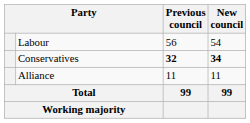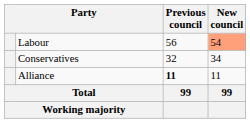(216, 42) no background -> (216, 42) lightsalmon background
(171, 59) bold -> (171, 59) normal
(216, 59) bold -> (216, 59) normal
(171, 76) normal -> (171, 76) bold
